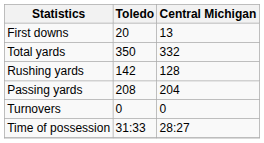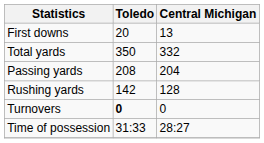rows swapped: (45, 71) <-> (45, 90)
(119, 109) normal -> (119, 109) bold
